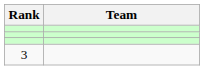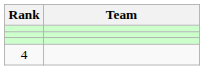(24, 54) 3 -> (24, 54) 4
